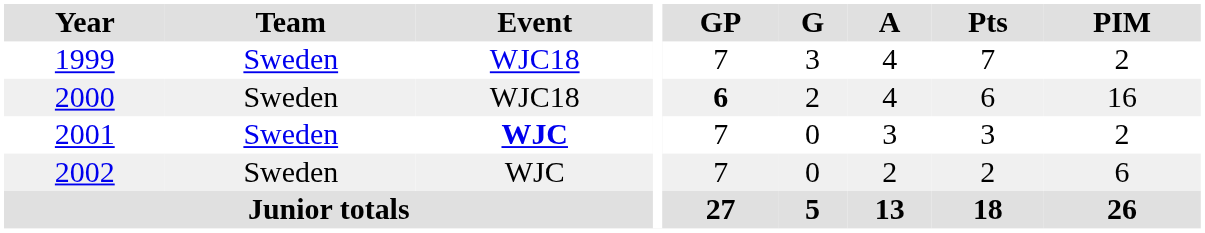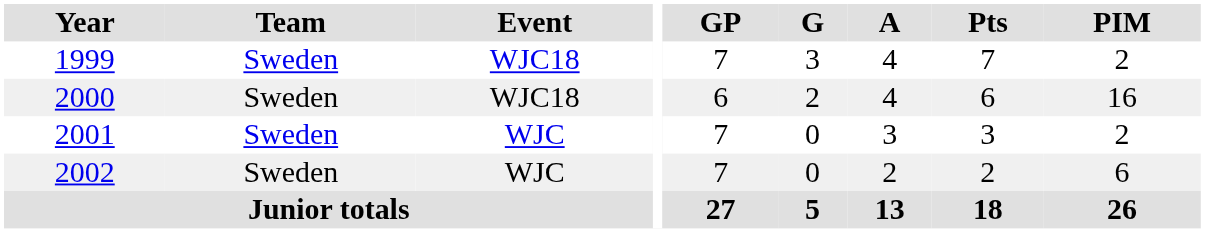(721, 97) bold -> (721, 97) normal
(535, 134) bold -> (535, 134) normal
